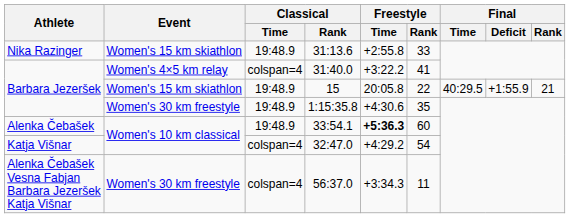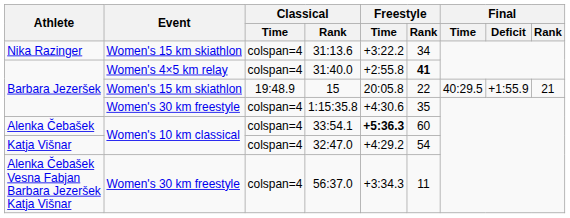(275, 51) 19:48.9 -> (275, 51) colspan=4
(384, 51) +2:55.8 -> (384, 51) +3:22.2
(424, 51) 33 -> (424, 51) 34
(384, 70) +3:22.2 -> (384, 70) +2:55.8
(424, 70) normal -> (424, 70) bold
(275, 108) 19:48.9 -> (275, 108) colspan=4
(275, 126) 19:48.9 -> (275, 126) colspan=4
